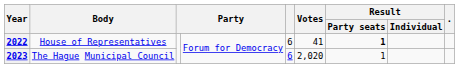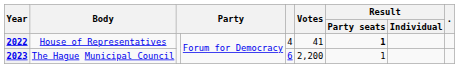(290, 41) 6 -> (290, 41) 4
(310, 56) 2,020 -> (310, 56) 2,200
